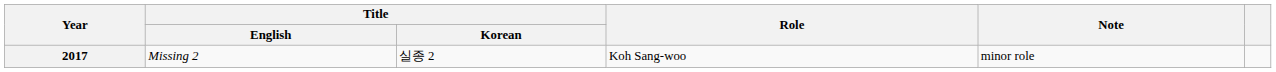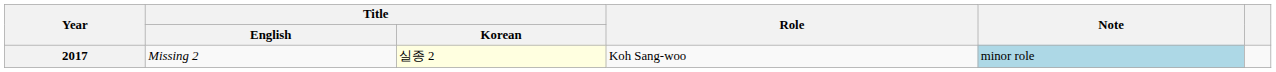(417, 56) no background -> (417, 56) lightyellow background
(1008, 56) no background -> (1008, 56) lightblue background
